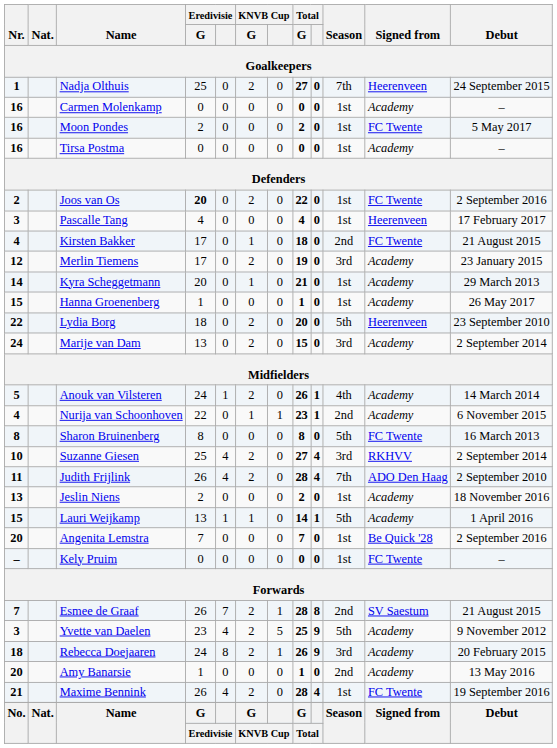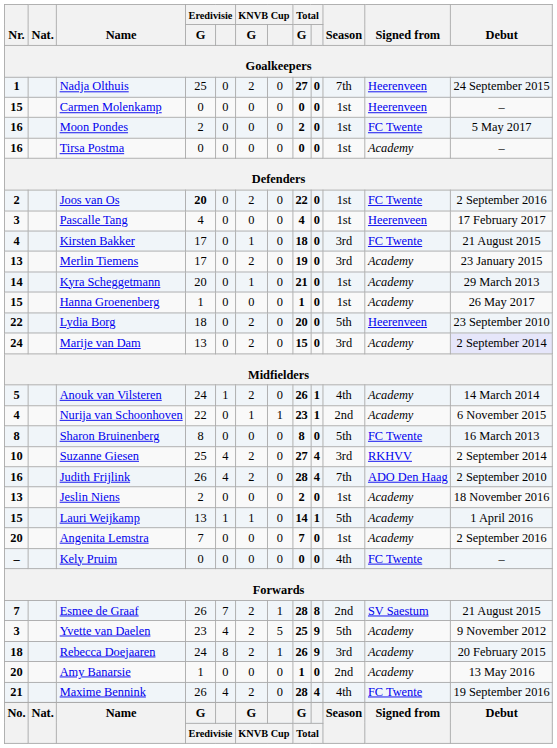(16, 107) 16 -> (16, 107) 15
(391, 107) Academy -> (398, 107) Heerenveen
(344, 240) 2nd -> (344, 240) 3rd
(16, 261) 12 -> (16, 261) 13
(502, 342) no background -> (502, 342) lavender background
(16, 476) 11 -> (16, 476) 16
(400, 537) Be Quick '28 -> (391, 537) Academy
(344, 558) 1st -> (344, 558) 4th
(344, 691) 1st -> (344, 691) 4th
